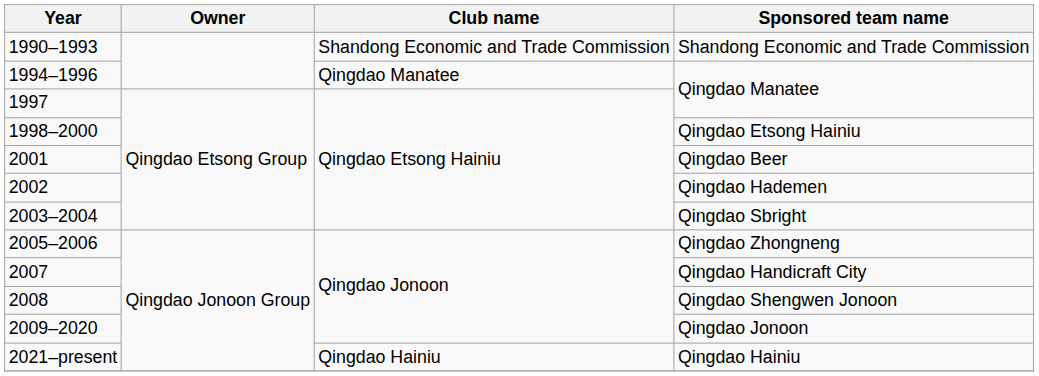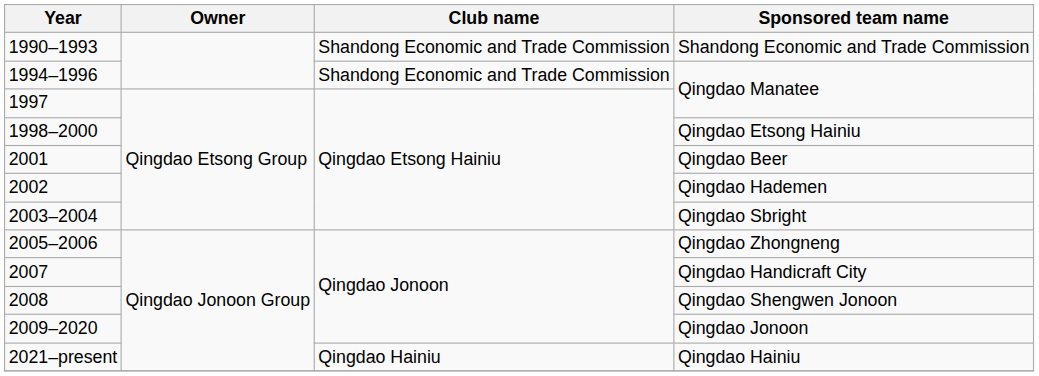(389, 74) Qingdao Manatee -> (494, 74) Shandong Economic and Trade Commission
